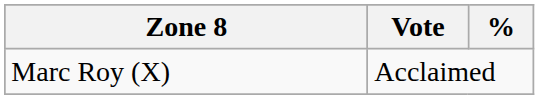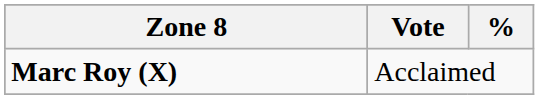(91, 71) normal -> (94, 71) bold
